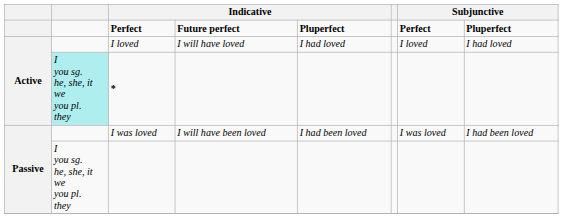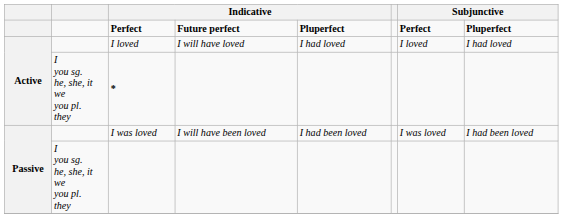(73, 88) paleturquoise background -> (73, 88) no background
